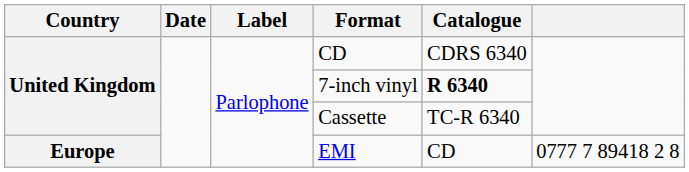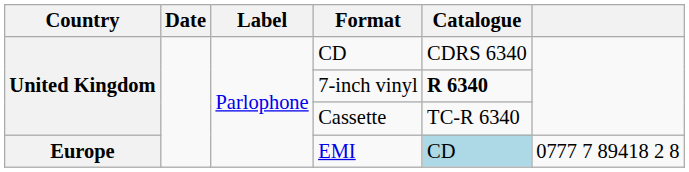(441, 150) no background -> (441, 150) lightblue background
